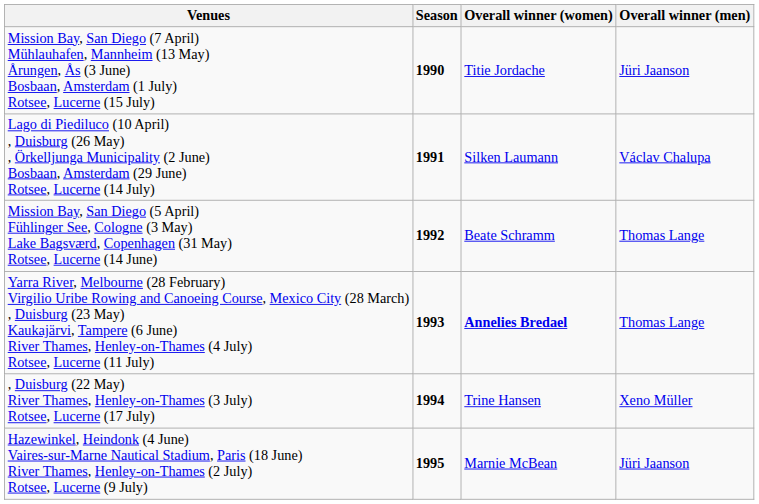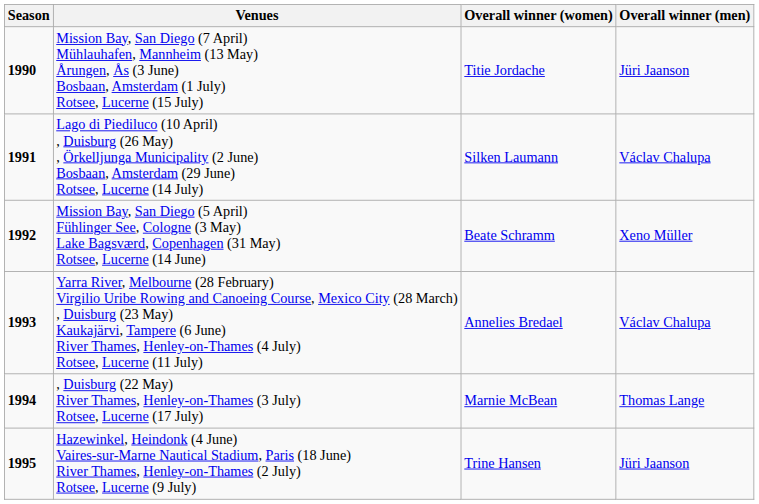columns swapped: (437, 15) <-> (208, 15)
(662, 235) Thomas Lange -> (656, 235) Xeno Müller
(516, 322) bold -> (514, 322) normal
(662, 322) Thomas Lange -> (665, 322) Václav Chalupa
(503, 401) Trine Hansen -> (511, 401) Marnie McBean
(656, 401) Xeno Müller -> (662, 401) Thomas Lange
(511, 463) Marnie McBean -> (503, 463) Trine Hansen
